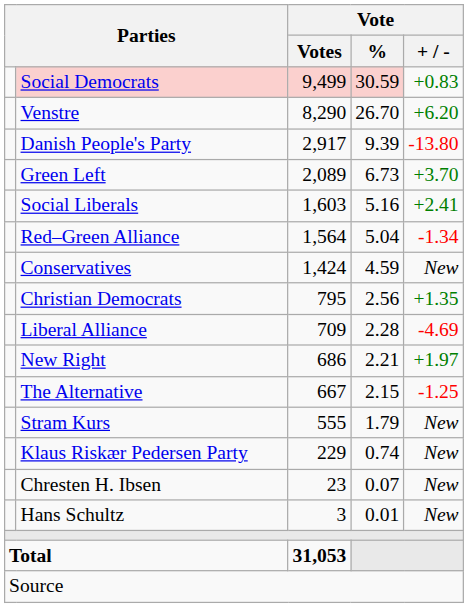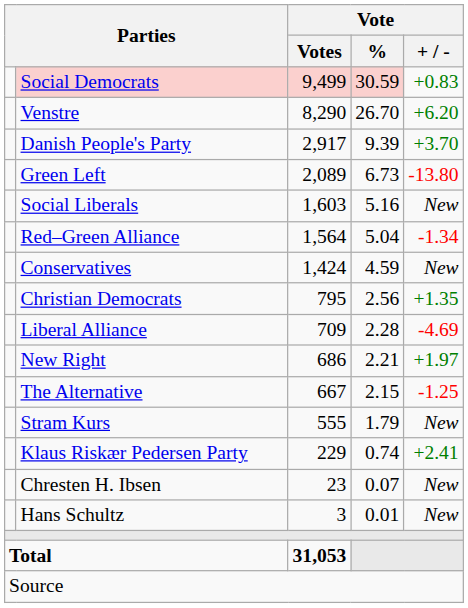(433, 143) -13.80 -> (436, 143) +3.70
(436, 174) +3.70 -> (433, 174) -13.80
(436, 205) +2.41 -> (441, 205) New
(441, 453) New -> (436, 453) +2.41
